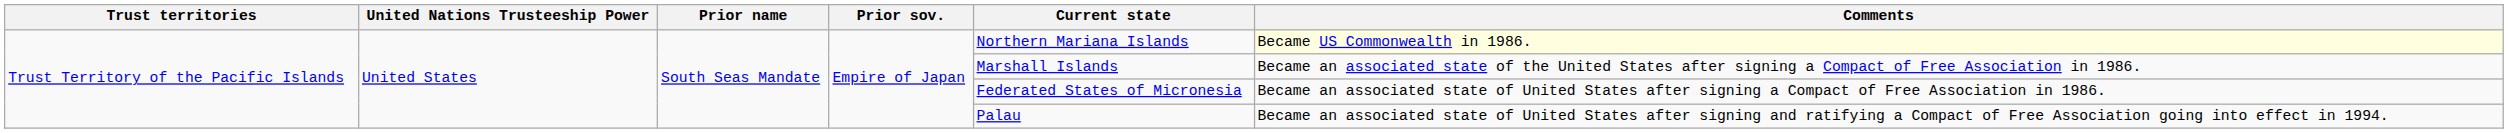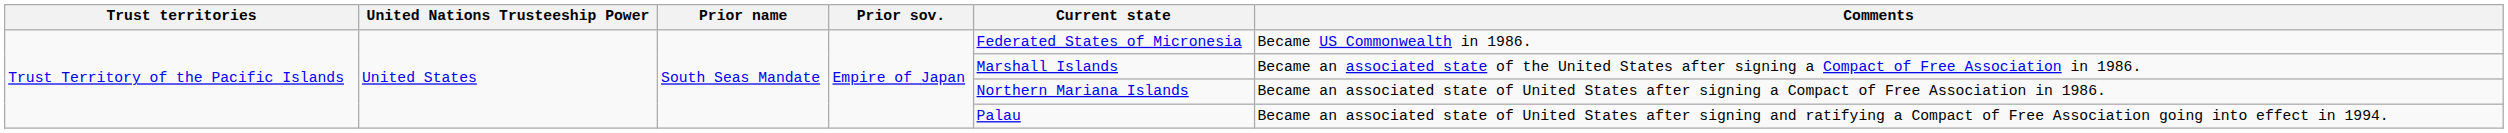(1083, 41) Northern Mariana Islands -> (1109, 41) Federated States of Micronesia
(1394, 41) lightyellow background -> (1394, 41) no background
(1109, 91) Federated States of Micronesia -> (1083, 91) Northern Mariana Islands
